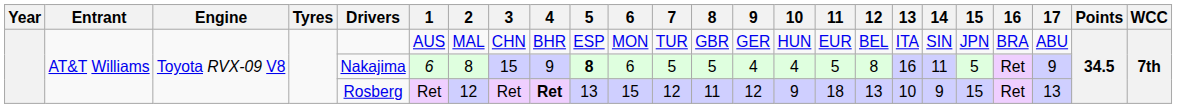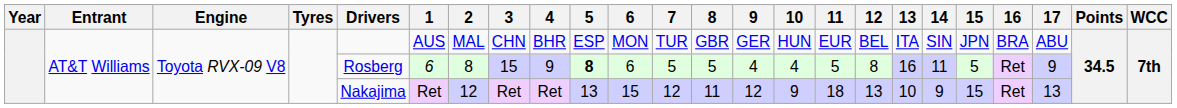(373, 67) Nakajima -> (373, 67) Rosberg
(373, 91) Rosberg -> (373, 91) Nakajima
(550, 91) bold -> (550, 91) normal
